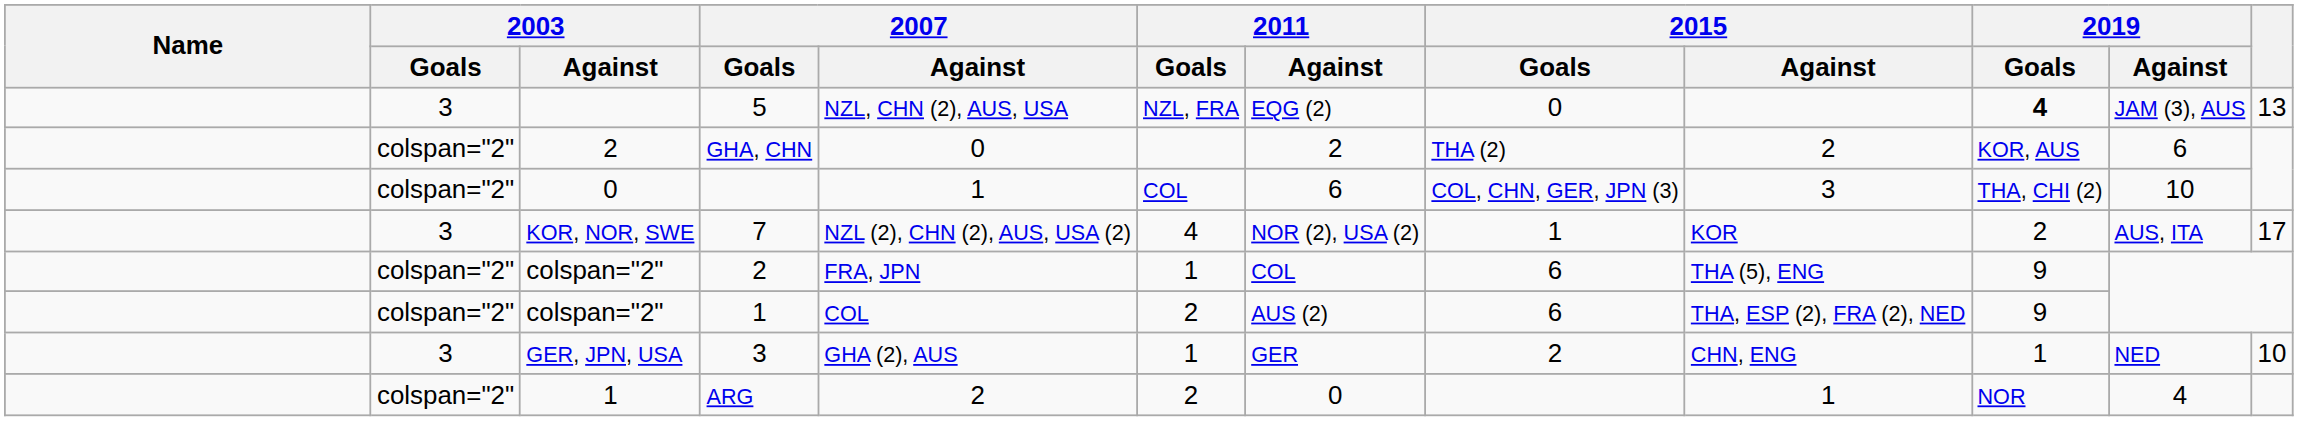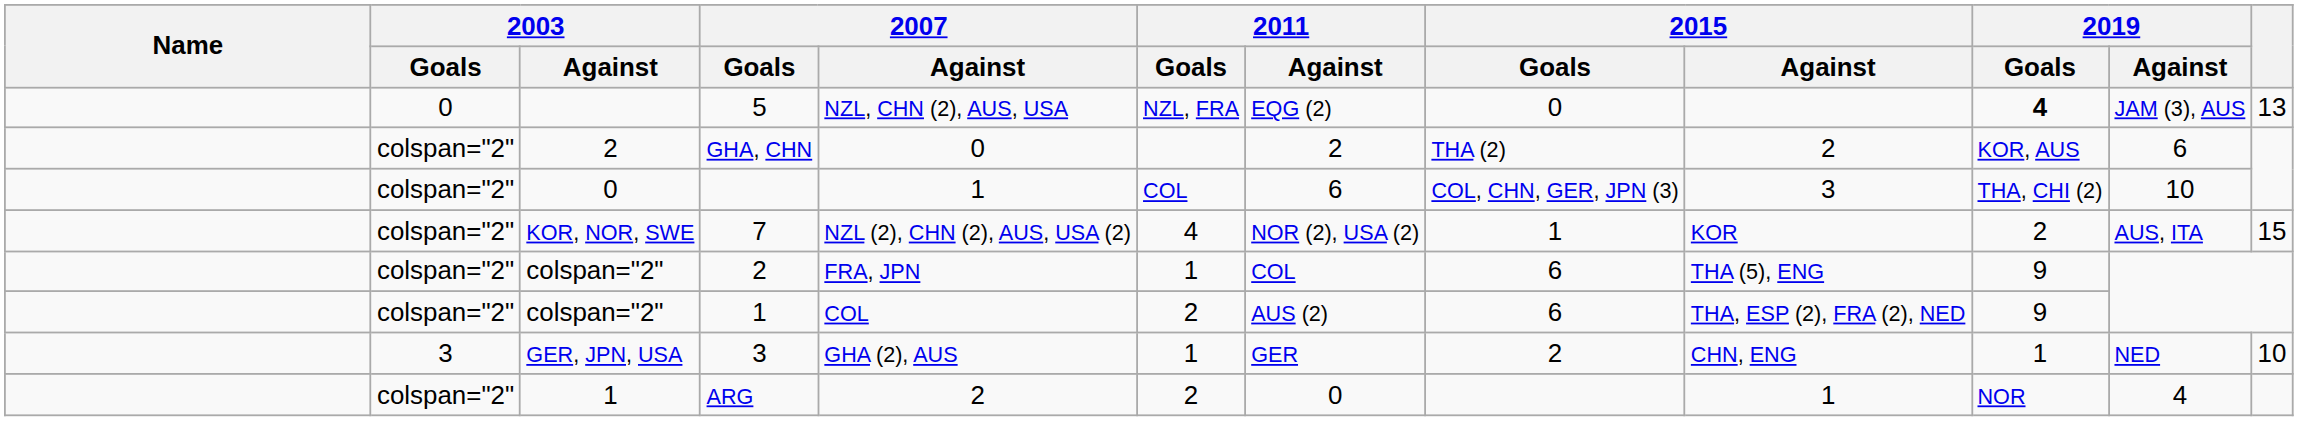(446, 108) 3 -> (446, 108) 0
(446, 231) 3 -> (446, 231) colspan="2"
(2272, 231) 17 -> (2272, 231) 15
